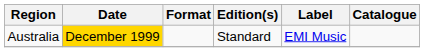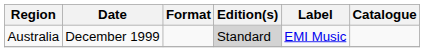(113, 36) gold background -> (113, 36) no background
(244, 36) no background -> (244, 36) lightgrey background
